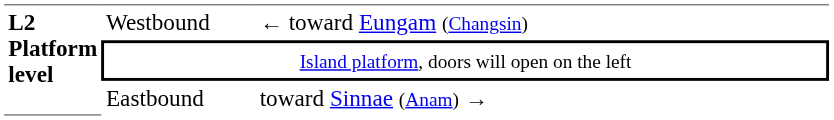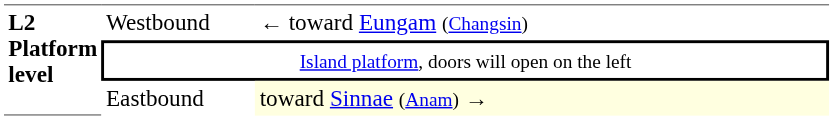(374, 98) no background -> (374, 98) lightyellow background
